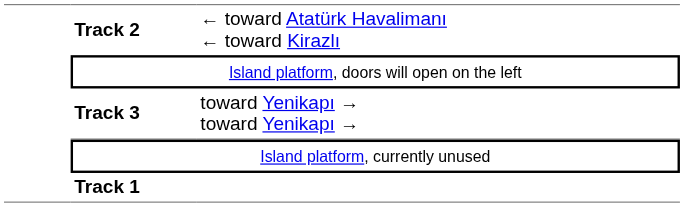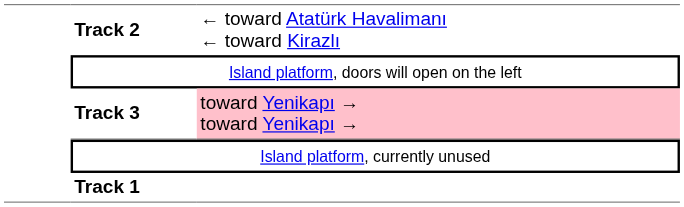(280, 113) no background -> (280, 113) pink background
